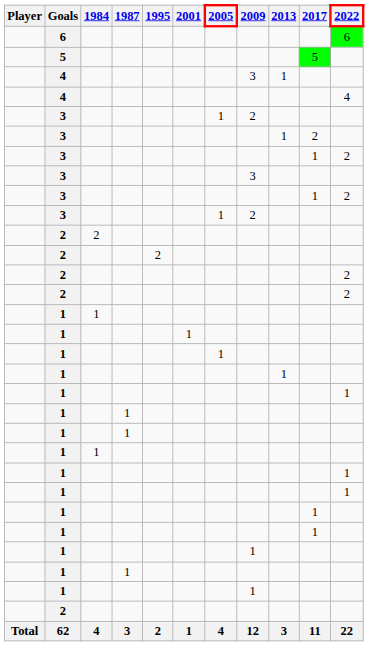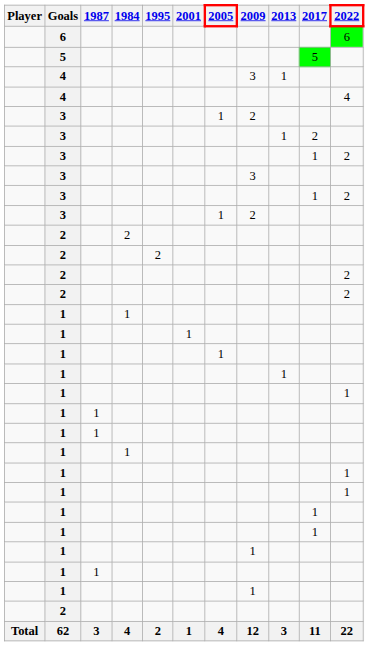columns swapped: (96, 15) <-> (127, 15)
